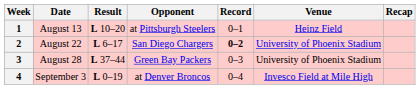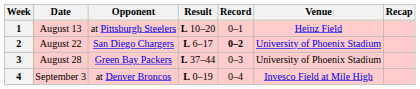columns swapped: (173, 12) <-> (108, 12)
